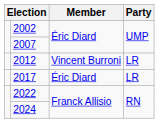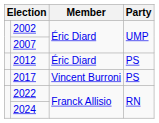(86, 61) Vincent Burroni -> (74, 61) Éric Diard
(132, 61) LR -> (133, 61) PS
(74, 77) Éric Diard -> (86, 77) Vincent Burroni
(132, 77) LR -> (133, 77) PS
